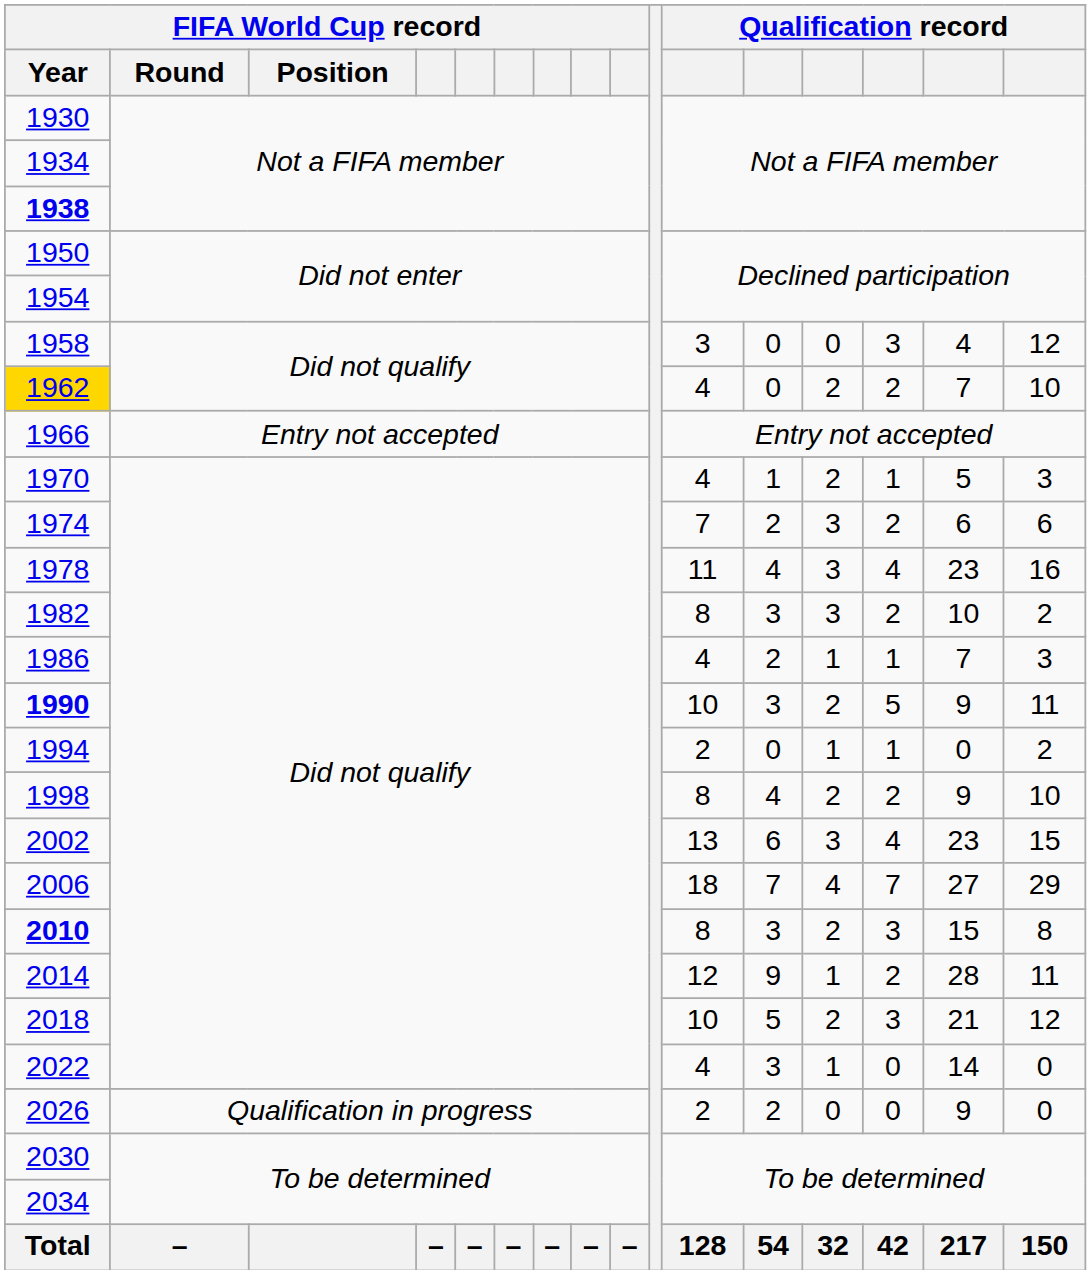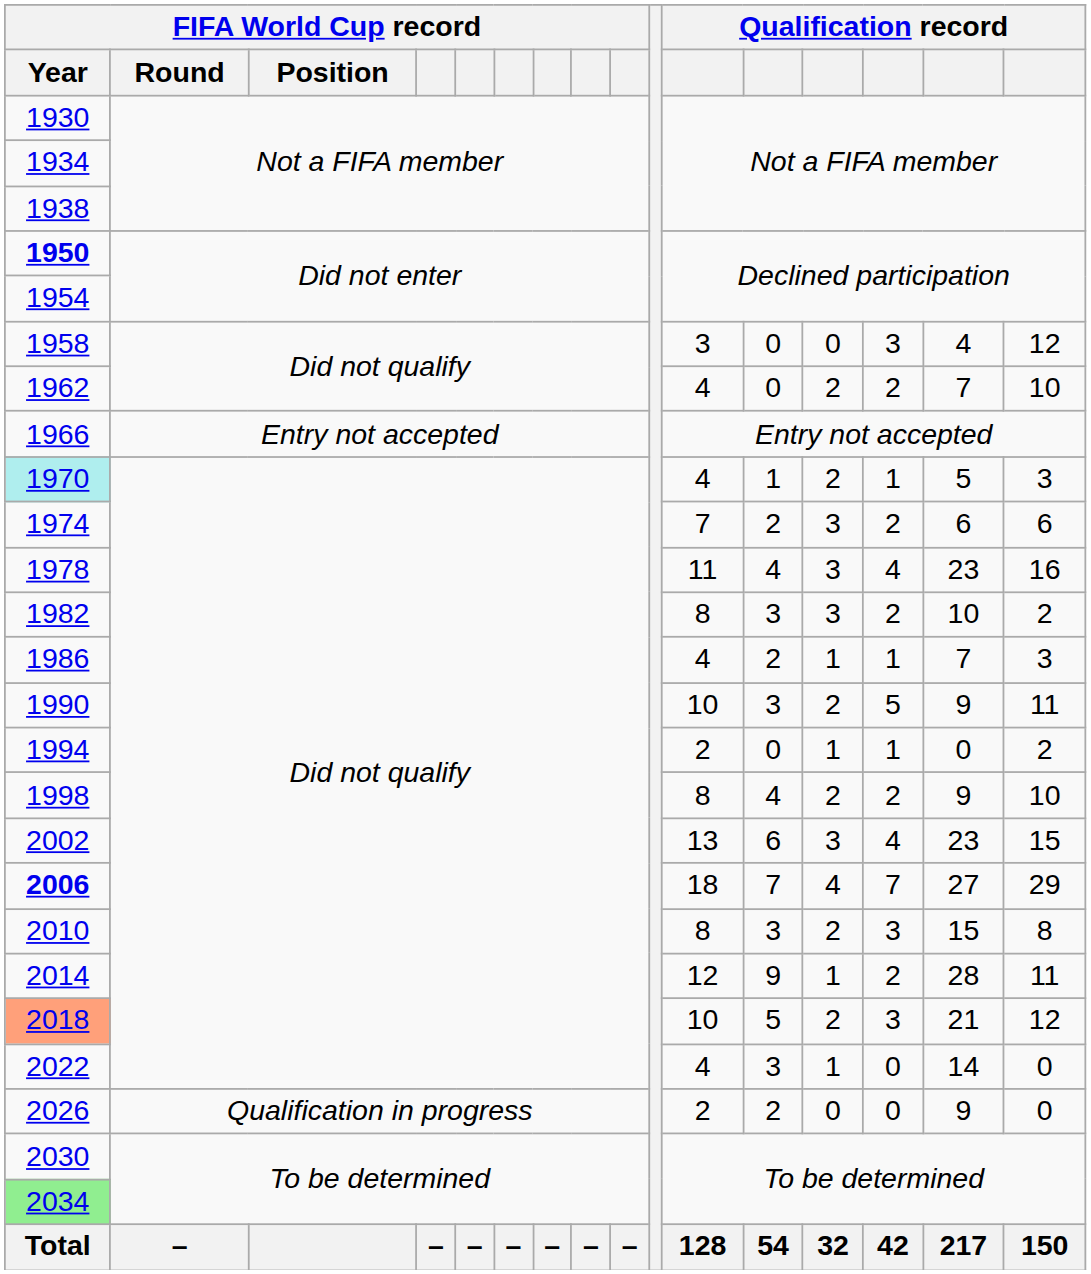(58, 207) bold -> (58, 207) normal
(58, 252) normal -> (58, 252) bold
(58, 388) gold background -> (58, 388) no background
(58, 478) no background -> (58, 478) paleturquoise background
(58, 704) bold -> (58, 704) normal
(58, 885) normal -> (58, 885) bold
(58, 930) bold -> (58, 930) normal
(58, 1020) no background -> (58, 1020) lightsalmon background
(58, 1201) no background -> (58, 1201) lightgreen background
